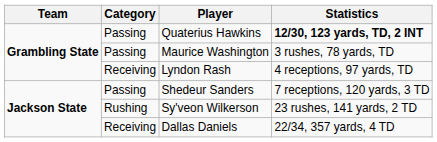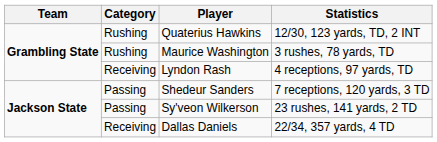(125, 33) Passing -> (126, 33) Rushing
(349, 33) bold -> (347, 33) normal
(125, 52) Passing -> (126, 52) Rushing
(126, 108) Rushing -> (125, 108) Passing
